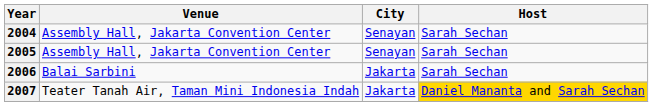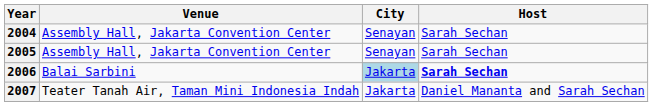(390, 73) no background -> (390, 73) lightblue background
(464, 73) normal -> (464, 73) bold
(533, 92) gold background -> (533, 92) no background
